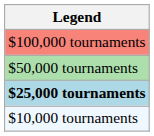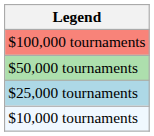(77, 92) bold -> (73, 92) normal
